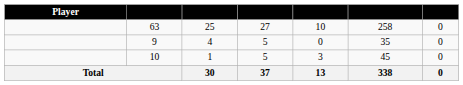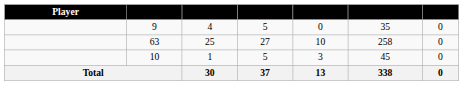rows swapped: (155, 27) <-> (155, 42)
